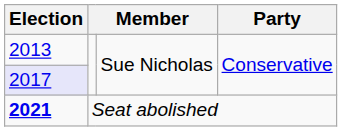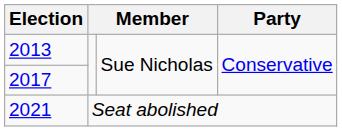(30, 79) lavender background -> (30, 79) no background
(30, 110) bold -> (30, 110) normal
